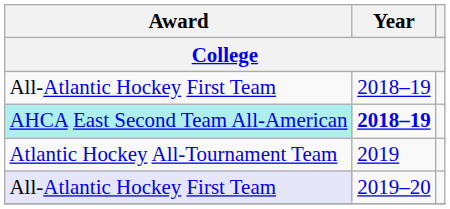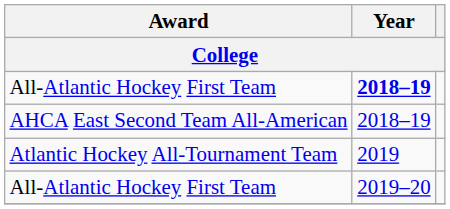(394, 87) normal -> (394, 87) bold
(179, 120) paleturquoise background -> (179, 120) no background
(394, 120) bold -> (394, 120) normal
(143, 187) lavender background -> (143, 187) no background
